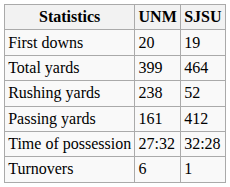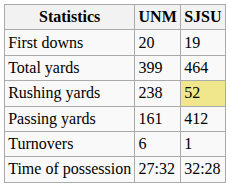(192, 93) no background -> (192, 93) khaki background
rows swapped: (41, 169) <-> (70, 144)
